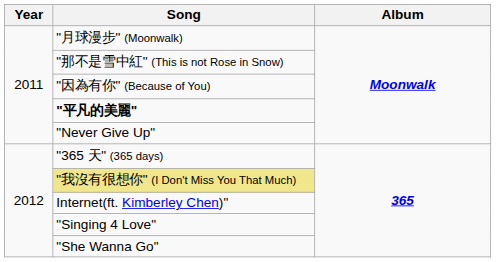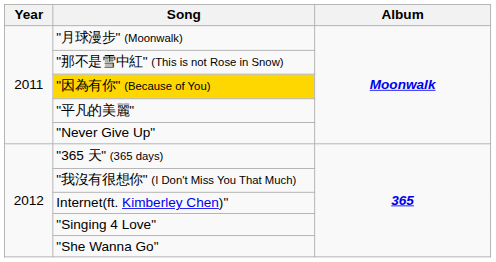(133, 85) no background -> (133, 85) gold background
(97, 110) bold -> (95, 110) normal
(176, 179) khaki background -> (176, 179) no background
